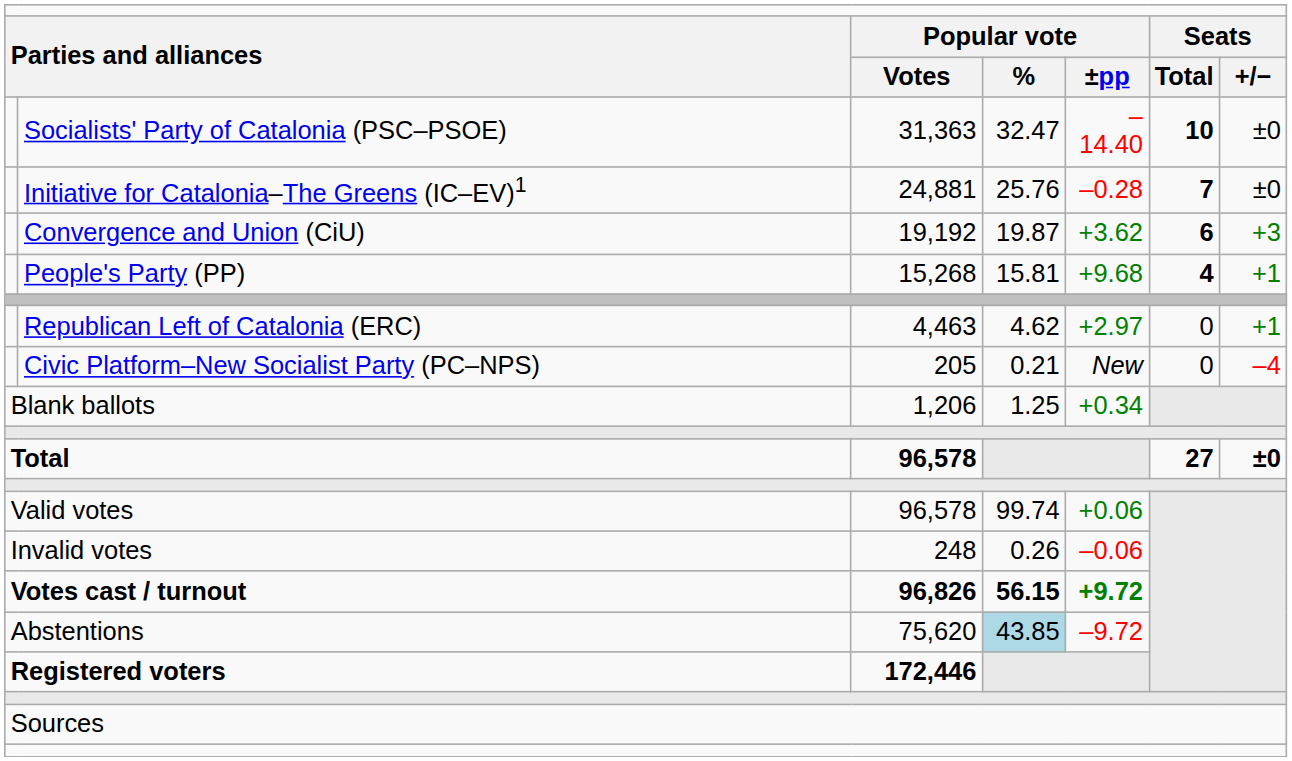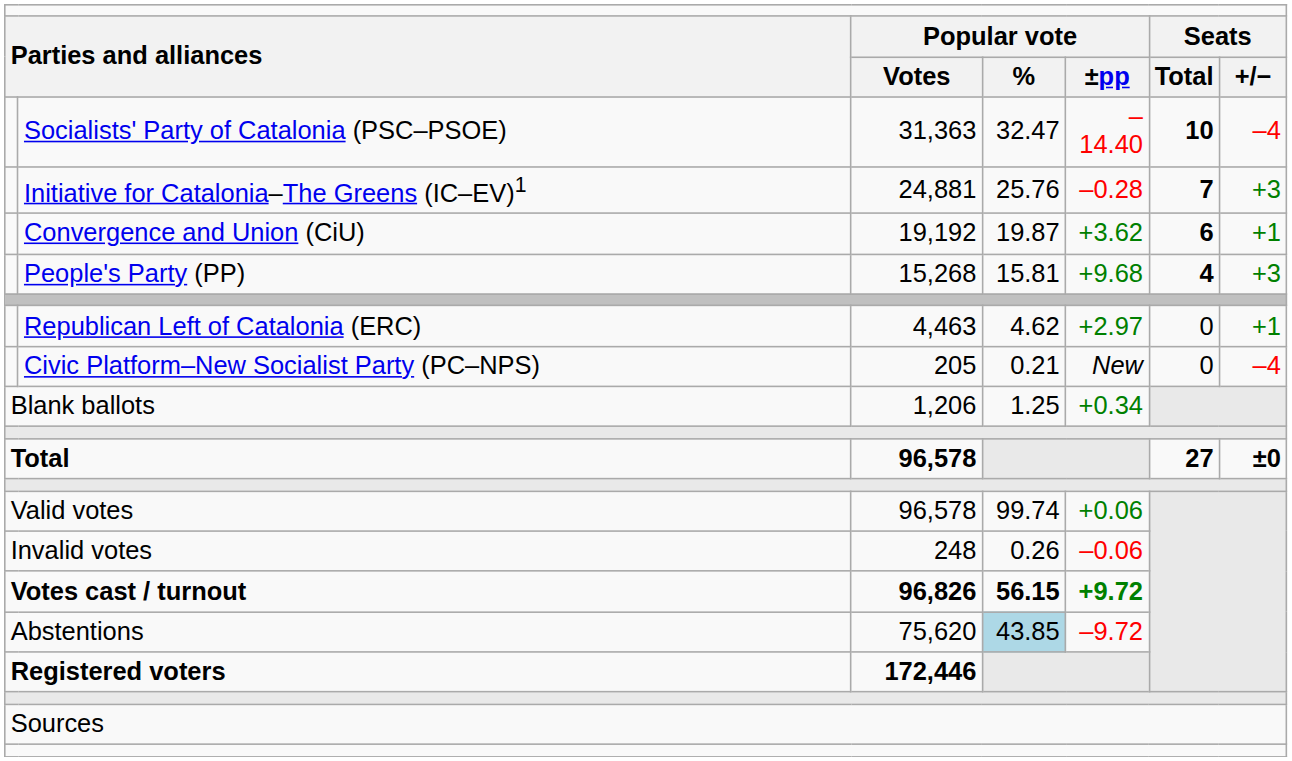(1267, 131) ±0 -> (1267, 131) –4
(1267, 189) ±0 -> (1266, 189) +3
(1266, 233) +3 -> (1266, 233) +1
(1266, 273) +1 -> (1266, 273) +3
